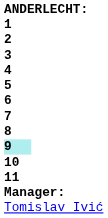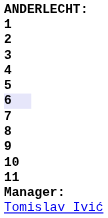(8, 101) no background -> (8, 101) lavender background
(8, 147) paleturquoise background -> (8, 147) no background
